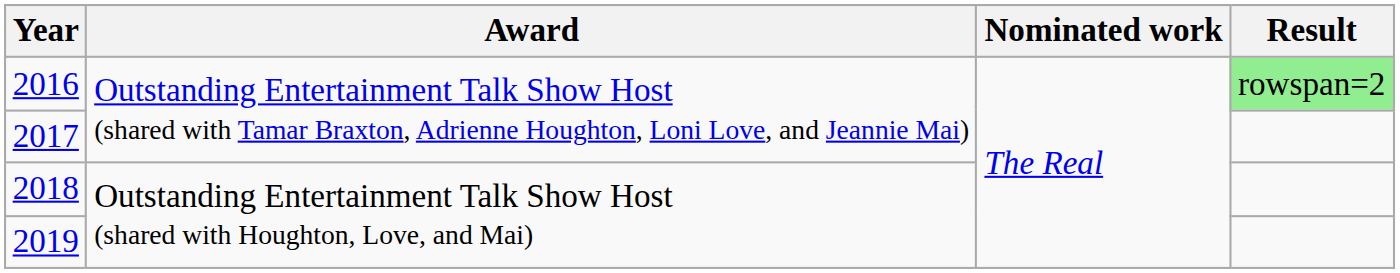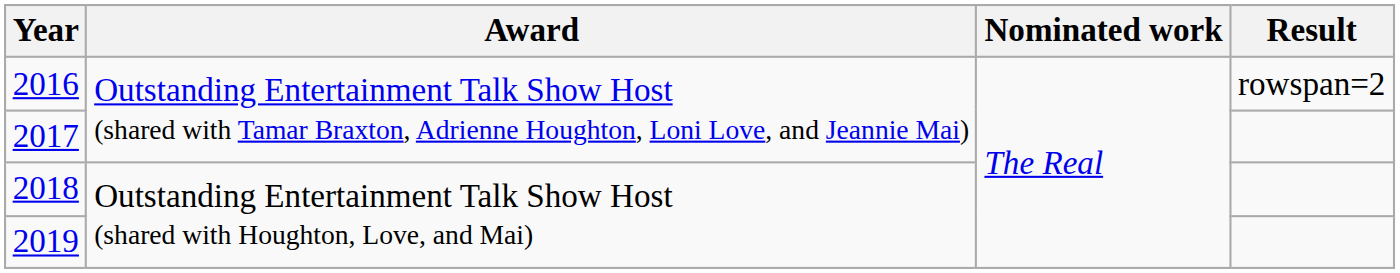(1312, 83) lightgreen background -> (1312, 83) no background
